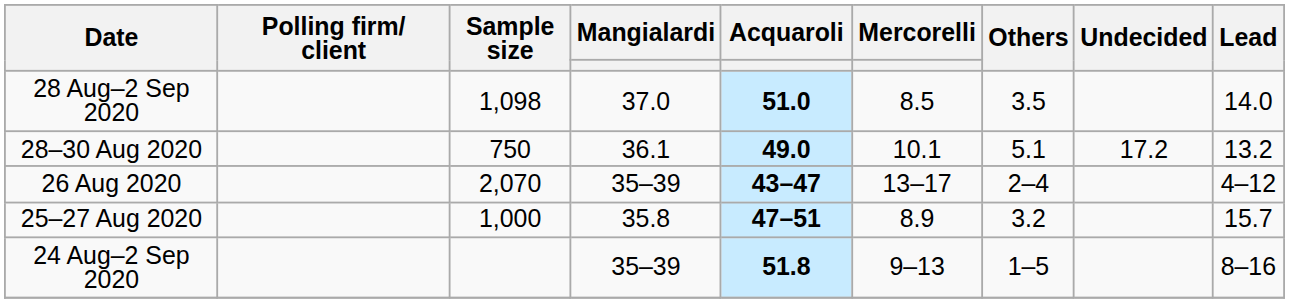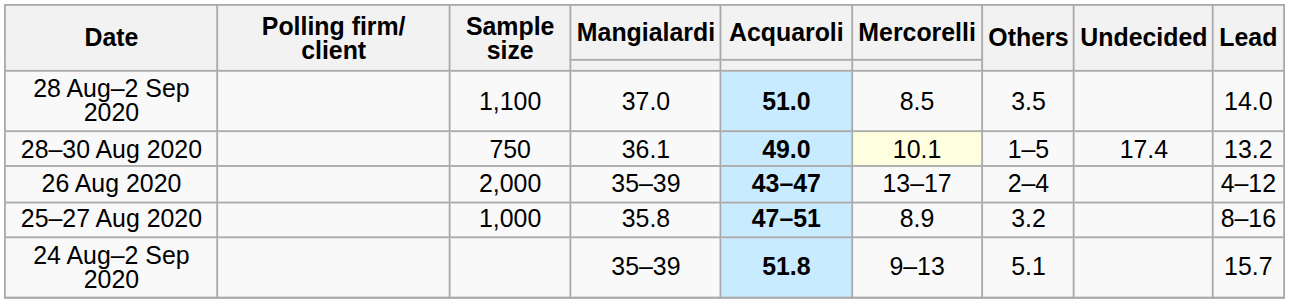(510, 101) 1,098 -> (510, 101) 1,100
(917, 148) no background -> (917, 148) lightyellow background
(1028, 148) 5.1 -> (1028, 148) 1–5
(1144, 148) 17.2 -> (1144, 148) 17.4
(510, 184) 2,070 -> (510, 184) 2,000
(1248, 219) 15.7 -> (1248, 219) 8–16
(1028, 267) 1–5 -> (1028, 267) 5.1
(1248, 267) 8–16 -> (1248, 267) 15.7
